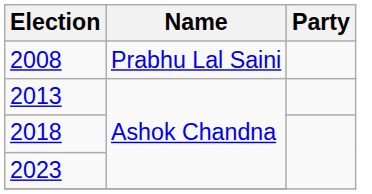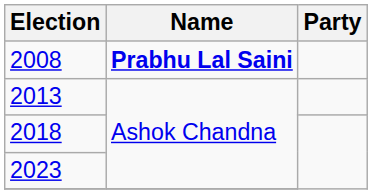(196, 59) normal -> (202, 59) bold
